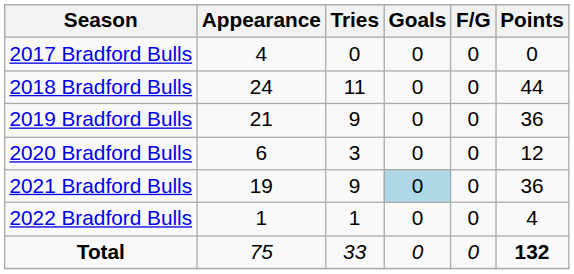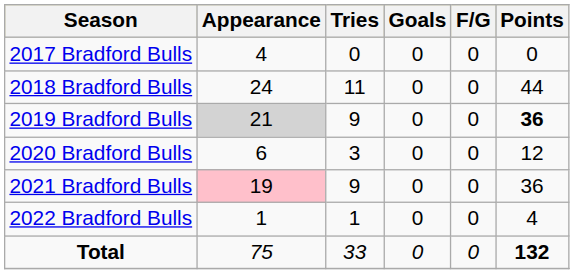(261, 119) no background -> (261, 119) lightgrey background
(532, 119) normal -> (532, 119) bold
(261, 185) no background -> (261, 185) pink background
(417, 185) lightblue background -> (417, 185) no background
